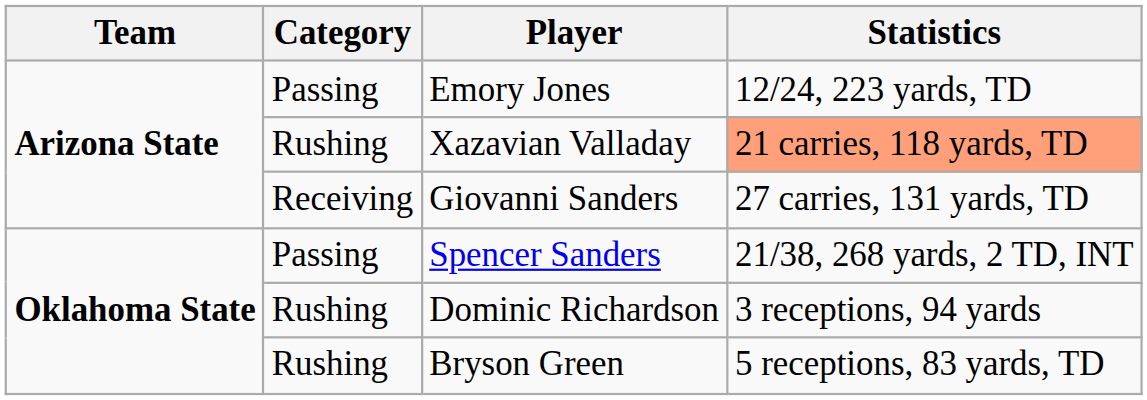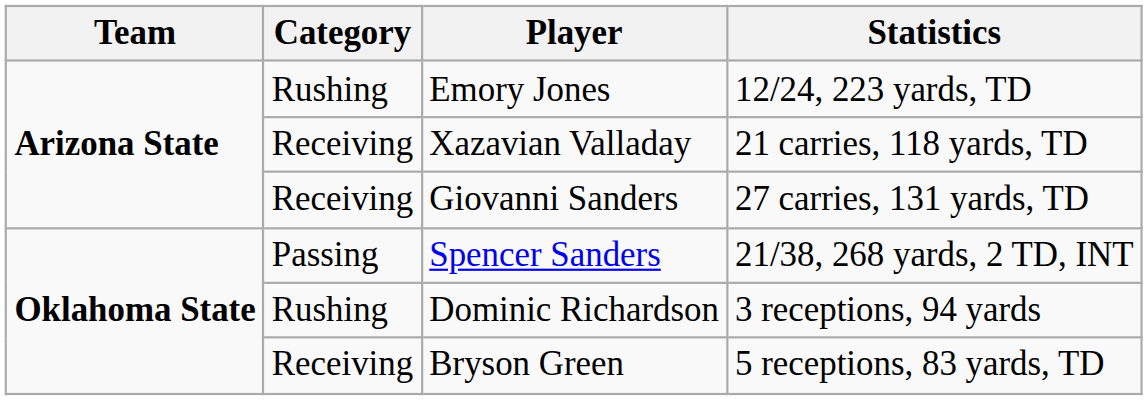(325, 88) Passing -> (330, 88) Rushing
(330, 143) Rushing -> (342, 143) Receiving
(911, 143) lightsalmon background -> (911, 143) no background
(330, 364) Rushing -> (342, 364) Receiving
